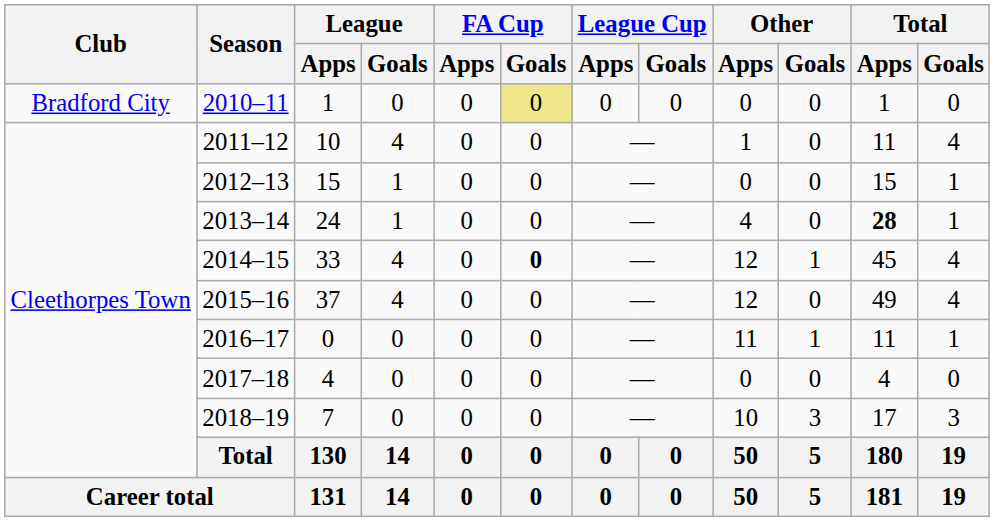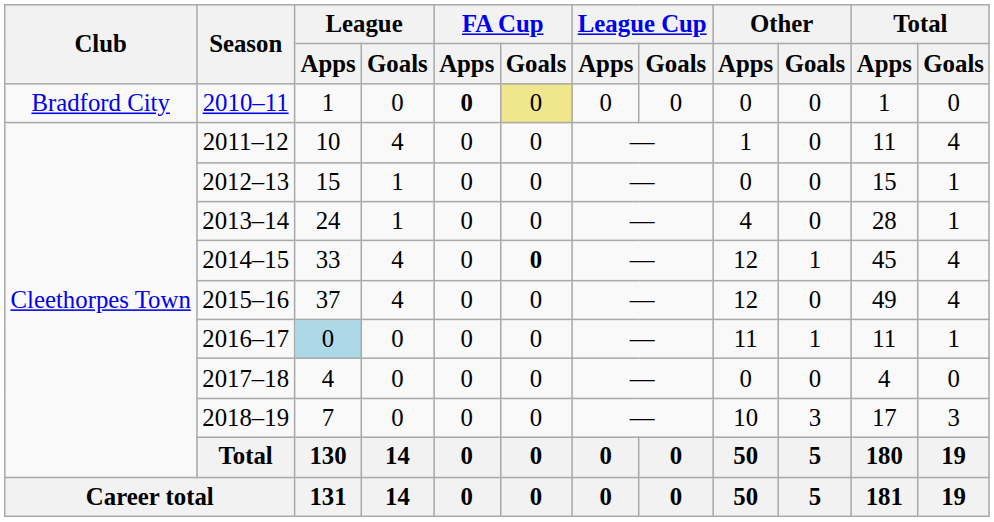(467, 102) normal -> (467, 102) bold
(884, 220) bold -> (884, 220) normal
(328, 338) no background -> (328, 338) lightblue background
